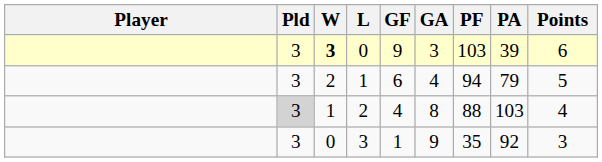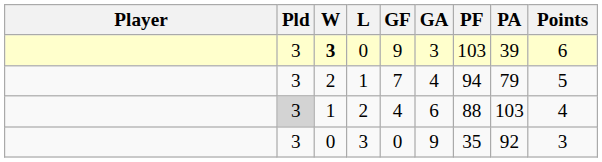(398, 80) 6 -> (398, 80) 7
(434, 111) 8 -> (434, 111) 6
(398, 141) 1 -> (398, 141) 0
